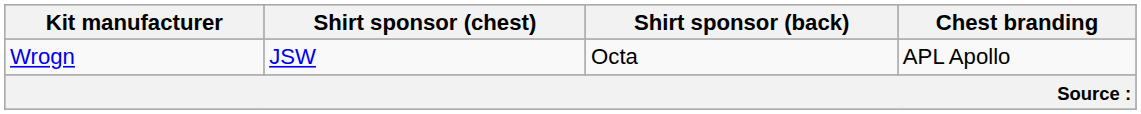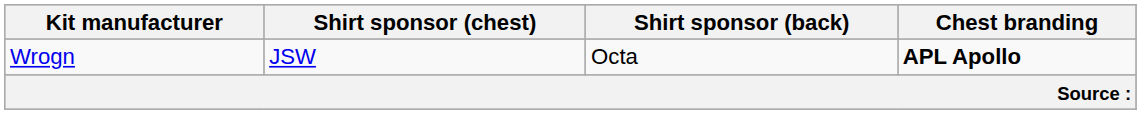(957, 57) normal -> (962, 57) bold
